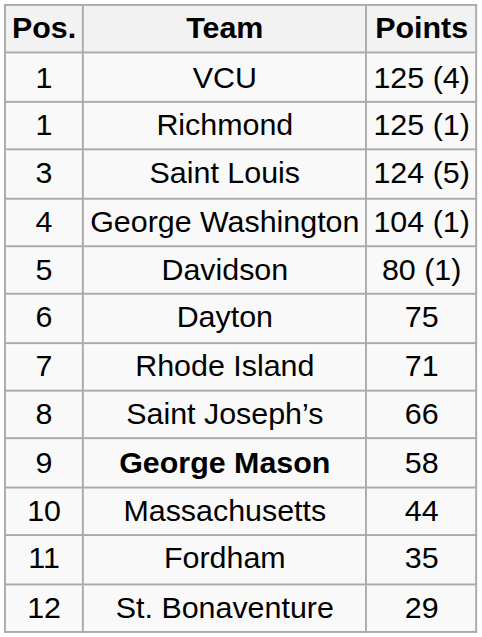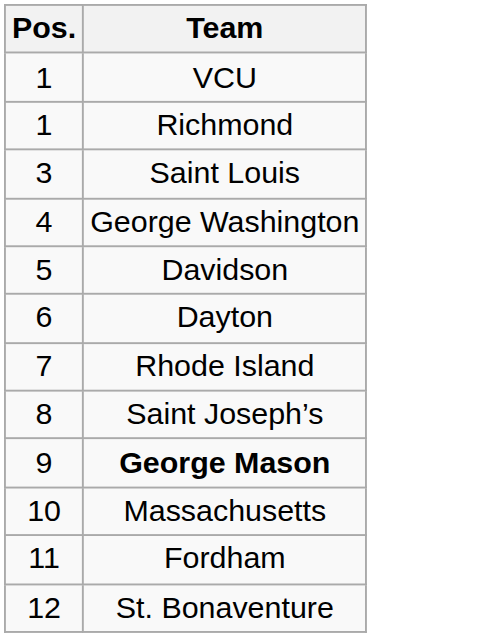- column: (422, 28)
